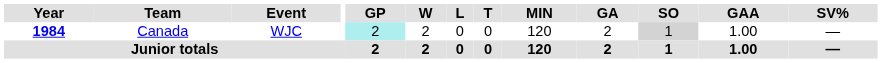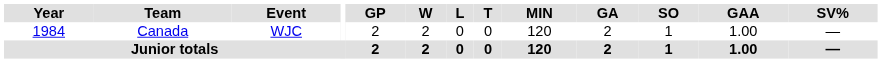(49, 31) bold -> (49, 31) normal
(375, 31) paleturquoise background -> (375, 31) no background
(669, 31) lightgrey background -> (669, 31) no background
